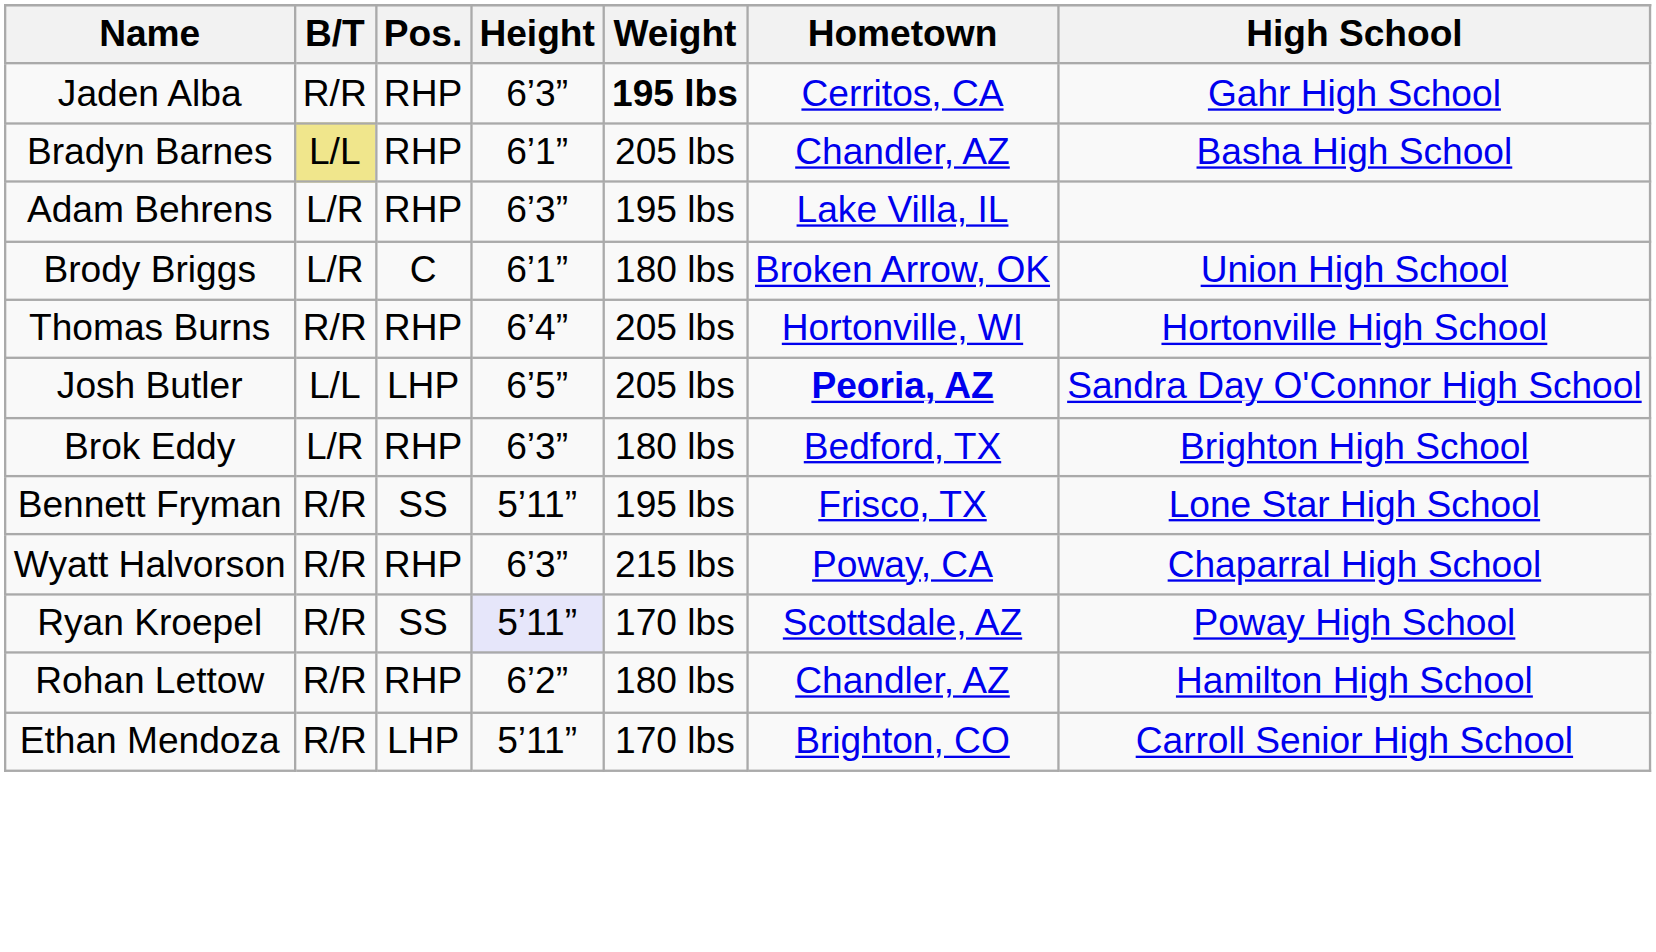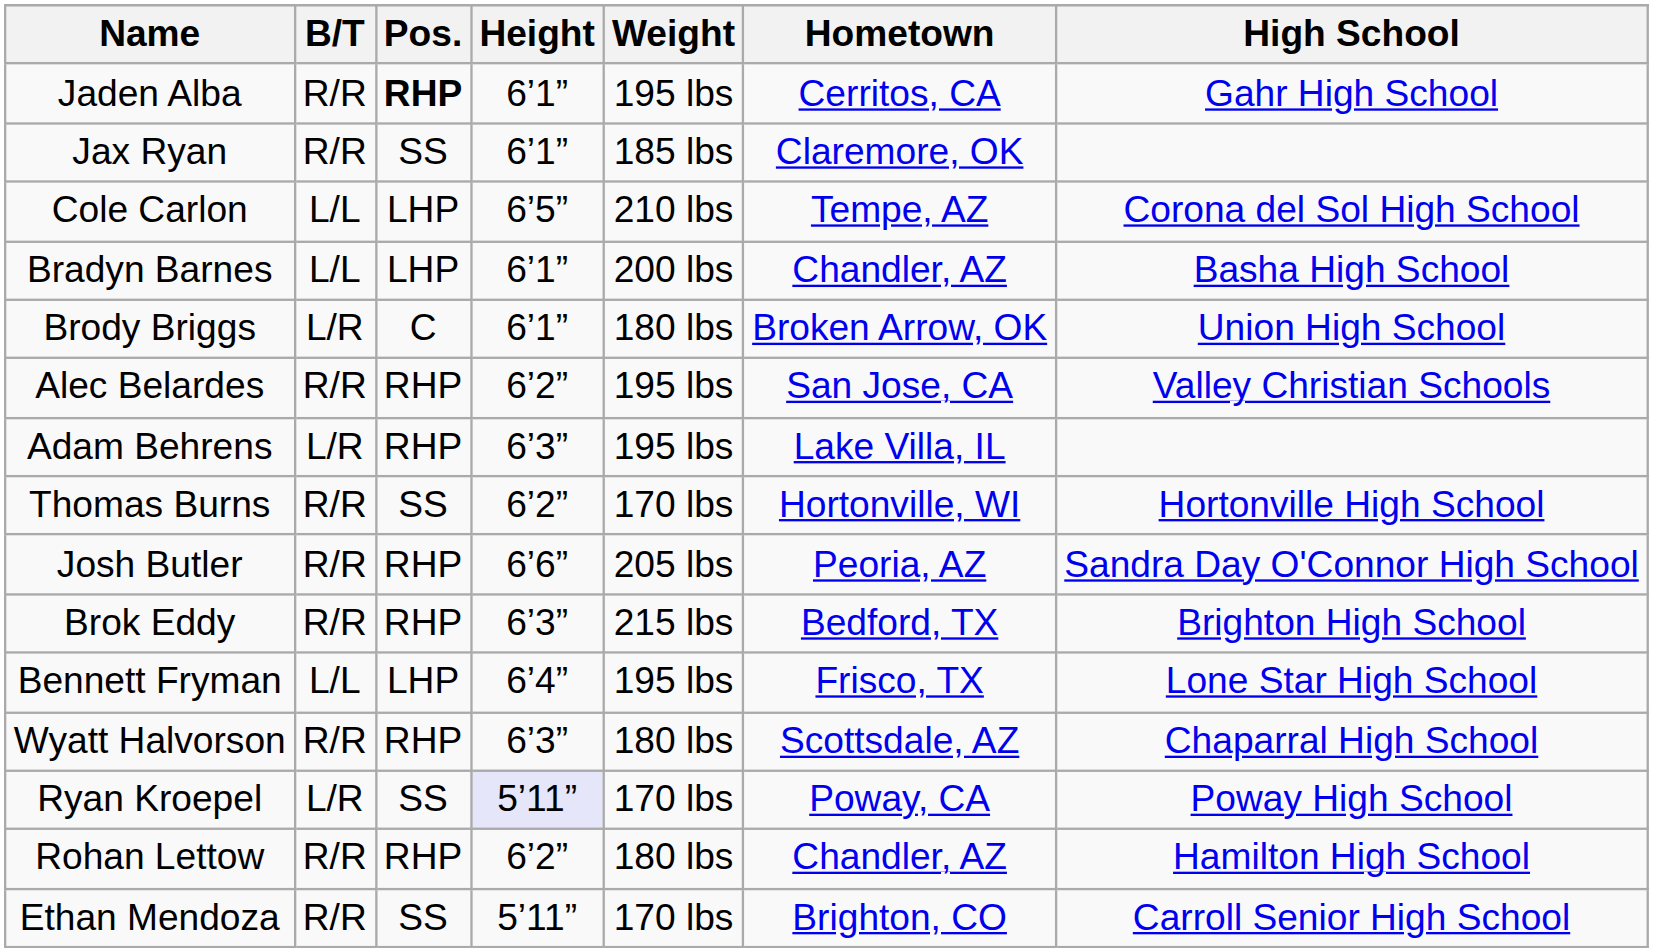(423, 92) normal -> (423, 92) bold
(537, 92) 6’3” -> (537, 92) 6’1”
(675, 92) bold -> (674, 92) normal
+ row: (150, 151)
+ row: (150, 210)
(335, 151) khaki background -> (335, 269) no background
(423, 151) RHP -> (423, 269) LHP
(675, 151) 205 lbs -> (674, 269) 200 lbs
rows swapped: (150, 210) <-> (150, 269)
+ row: (150, 387)
(423, 328) RHP -> (423, 504) SS
(537, 328) 6’4” -> (537, 504) 6’2”
(675, 328) 205 lbs -> (674, 504) 170 lbs
(335, 387) L/L -> (335, 563) R/R
(423, 387) LHP -> (423, 563) RHP
(537, 387) 6’5” -> (537, 563) 6’6”
(903, 387) bold -> (900, 563) normal
(335, 446) L/R -> (335, 622) R/R
(675, 446) 180 lbs -> (674, 622) 215 lbs
(335, 504) R/R -> (335, 681) L/L
(423, 504) SS -> (423, 681) LHP
(537, 504) 5’11” -> (537, 681) 6’4”
(675, 563) 215 lbs -> (674, 740) 180 lbs
(903, 563) Poway, CA -> (900, 740) Scottsdale, AZ
(335, 622) R/R -> (335, 799) L/R
(903, 622) Scottsdale, AZ -> (900, 799) Poway, CA
(423, 740) LHP -> (423, 916) SS
